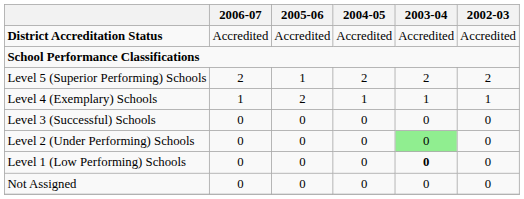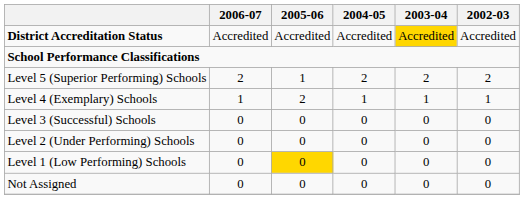(426, 36) no background -> (426, 36) gold background
(426, 141) lightgreen background -> (426, 141) no background
(302, 162) no background -> (302, 162) gold background
(426, 162) bold -> (426, 162) normal
